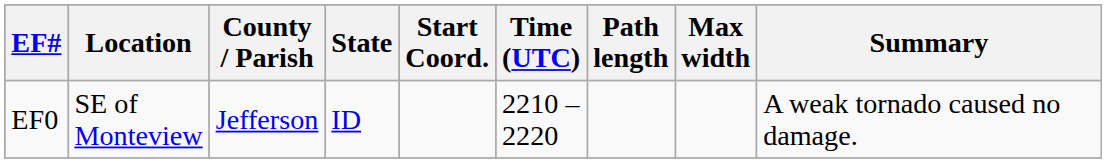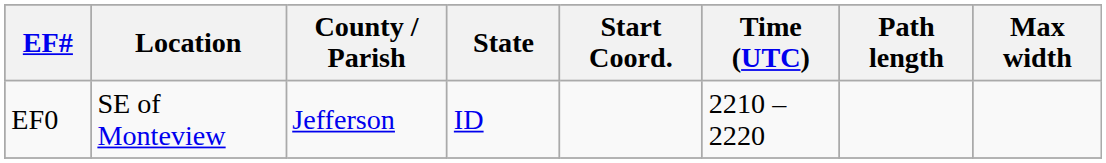- column: (929, 42)
